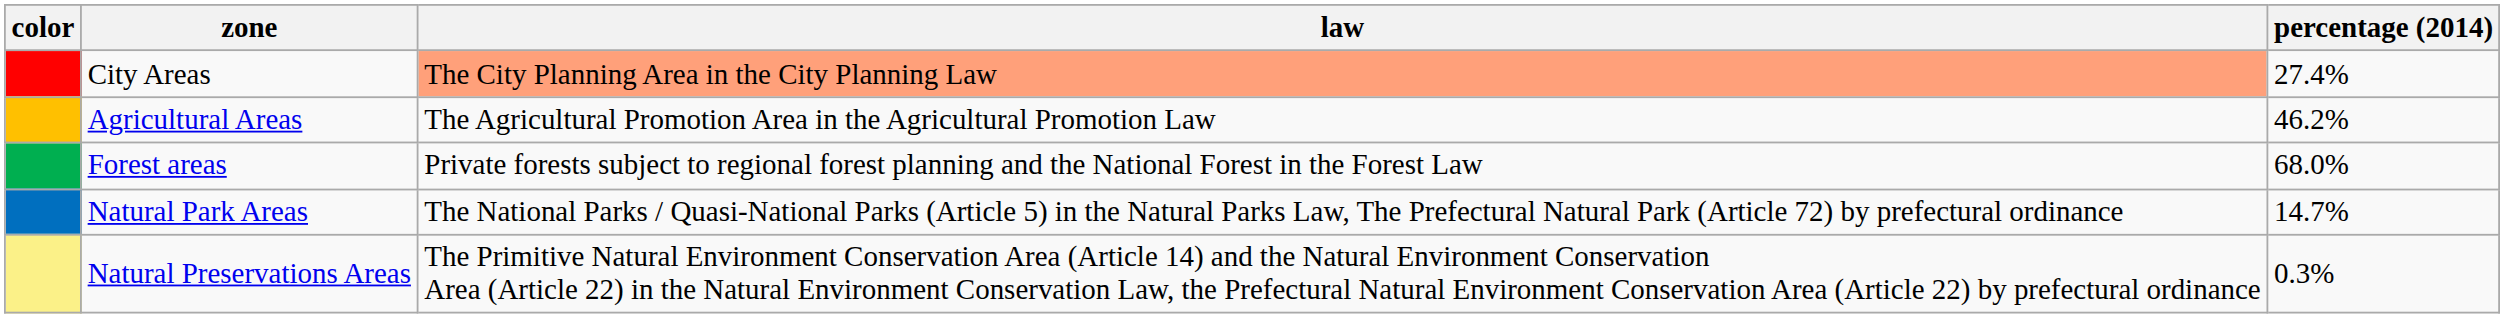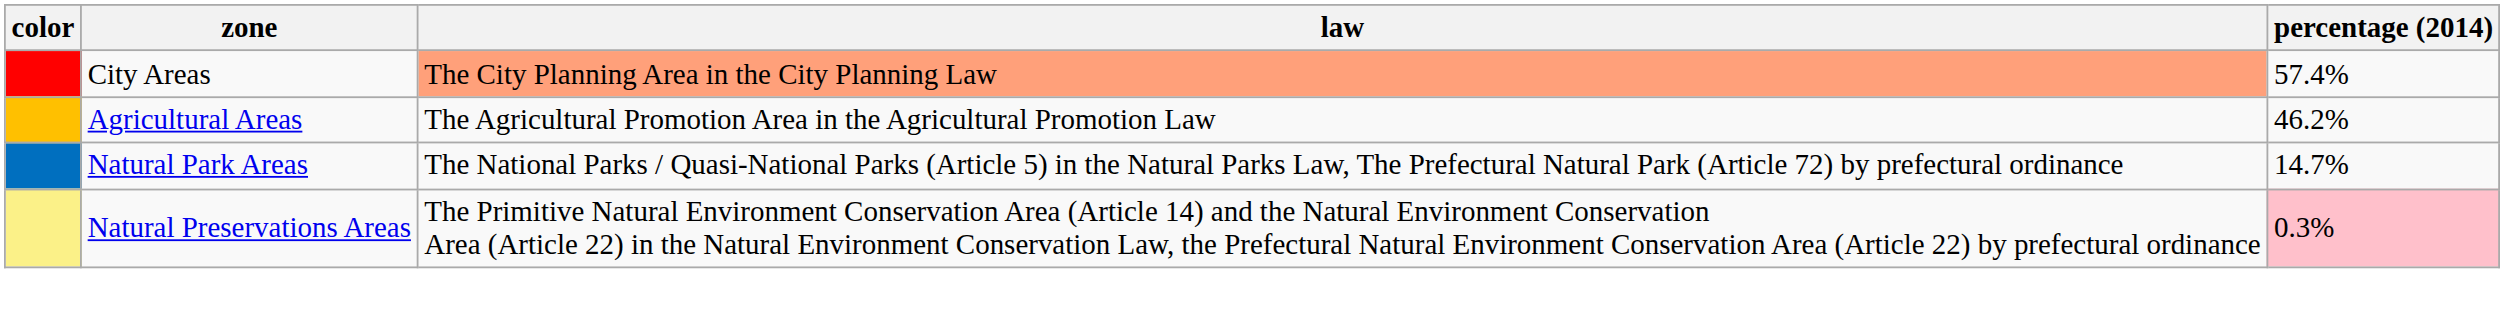(2311, 73) 27.4% -> (2311, 73) 57.4%
- row: (157, 165)
(2304, 273) no background -> (2304, 227) pink background
